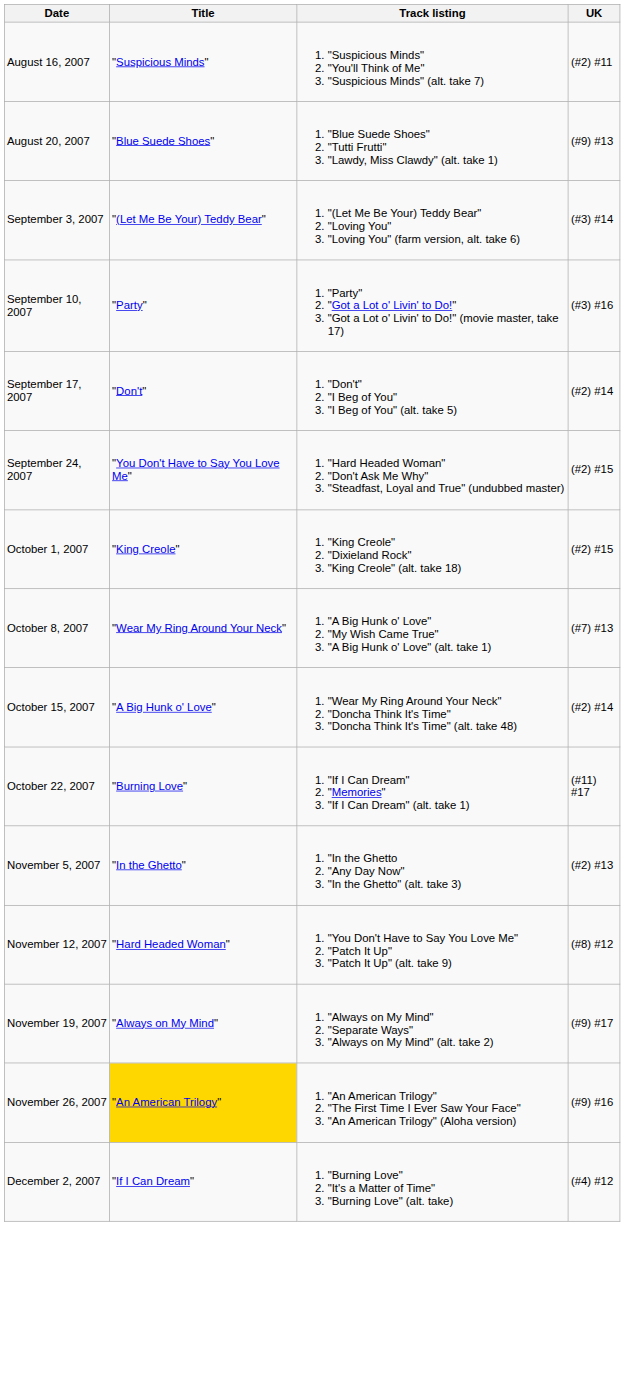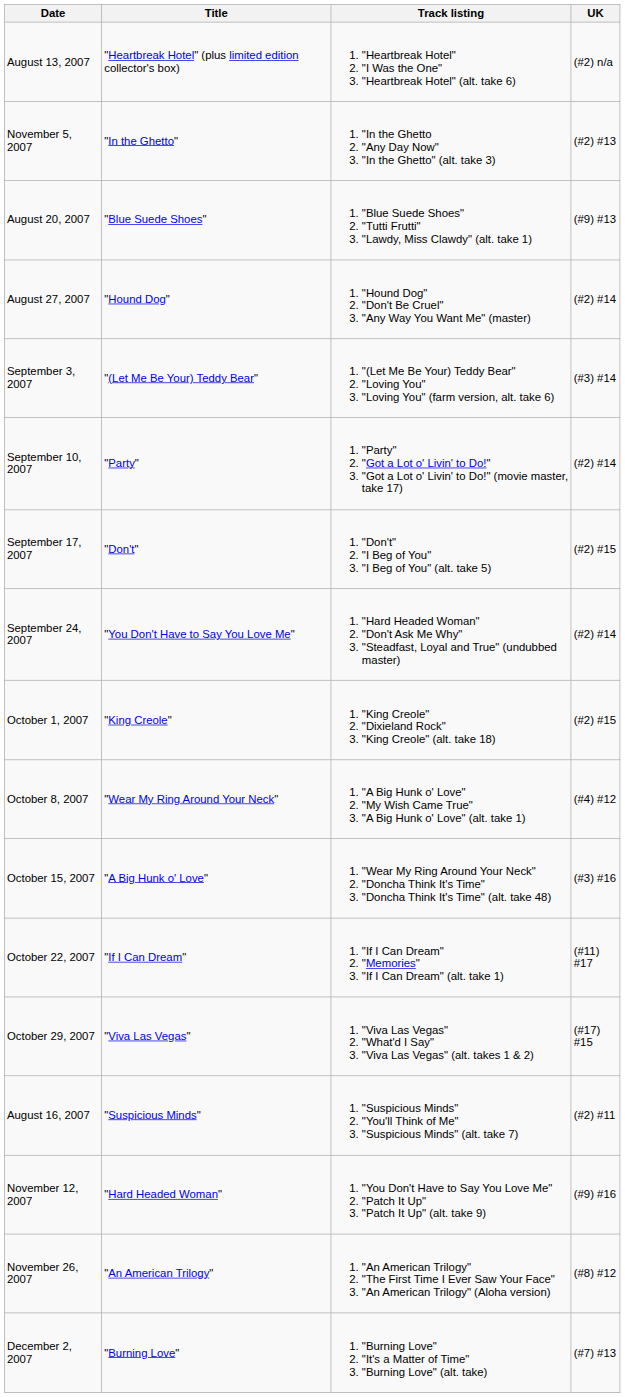+ row: (48, 62)
rows swapped: (48, 62) <-> (54, 865)
+ row: (48, 299)
(592, 305) (#3) #16 -> (595, 463) (#2) #14
(592, 391) (#2) #14 -> (595, 549) (#2) #15
(592, 470) (#2) #15 -> (595, 634) (#2) #14
(592, 628) (#7) #13 -> (595, 799) (#4) #12
(592, 707) (#2) #14 -> (595, 878) (#3) #16
(150, 786) "Burning Love" -> (145, 957) "If I Can Dream"
+ row: (51, 1036)
(592, 944) (#8) #12 -> (595, 1194) (#9) #16
- row: (57, 1023)
(167, 1102) gold background -> (159, 1273) no background
(592, 1102) (#9) #16 -> (595, 1273) (#8) #12
(153, 1181) "If I Can Dream" -> (142, 1352) "Burning Love"
(592, 1181) (#4) #12 -> (595, 1352) (#7) #13
